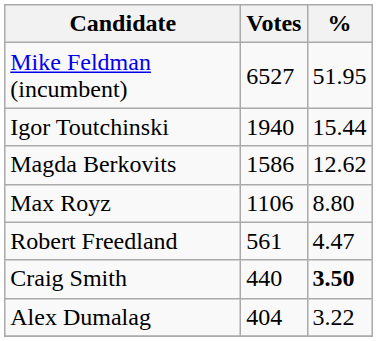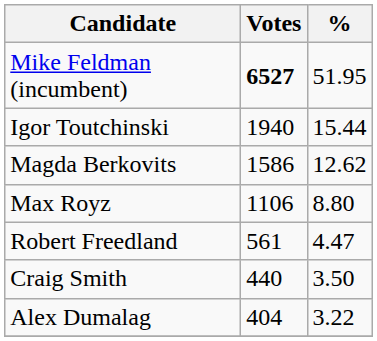(270, 75) normal -> (270, 75) bold
(334, 278) bold -> (334, 278) normal
